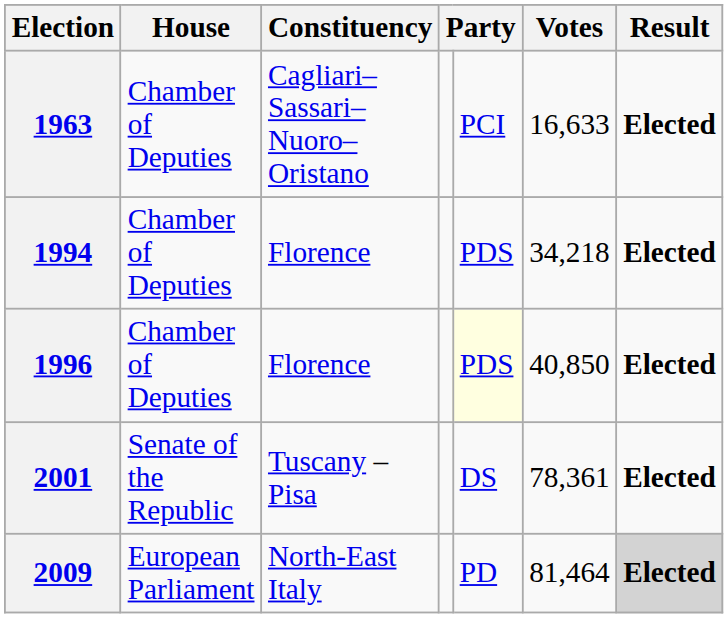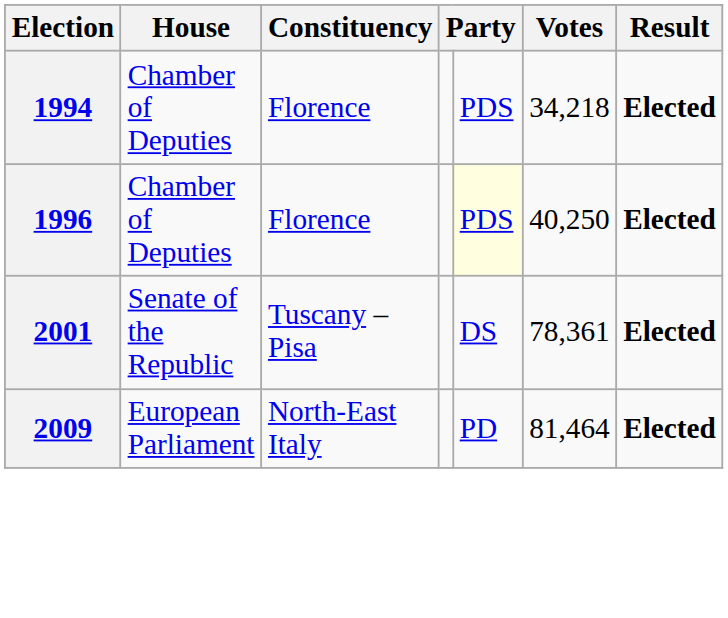- row: (63, 123)
(569, 364) 40,850 -> (569, 219) 40,250
(670, 572) lightgrey background -> (670, 427) no background
